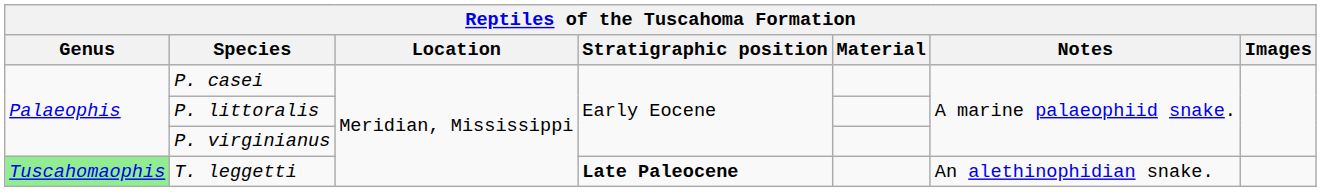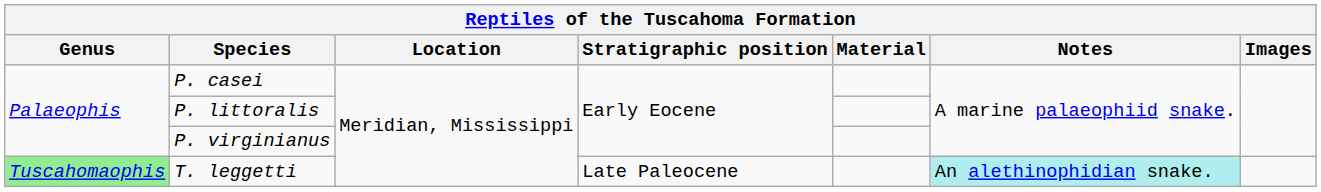(660, 171) bold -> (660, 171) normal
(1074, 171) no background -> (1074, 171) paleturquoise background
